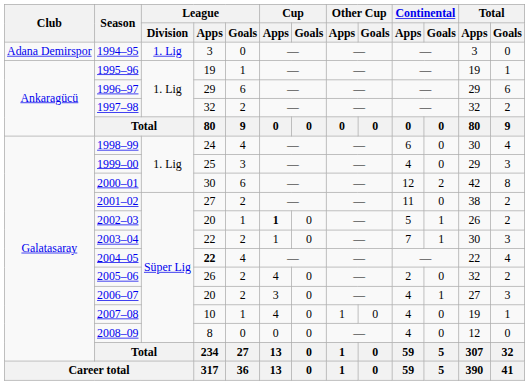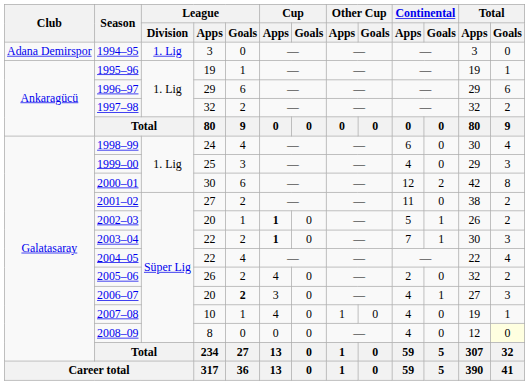(276, 239) normal -> (276, 239) bold
(210, 257) bold -> (210, 257) normal
(243, 295) normal -> (243, 295) bold
(507, 333) no background -> (507, 333) lightyellow background
